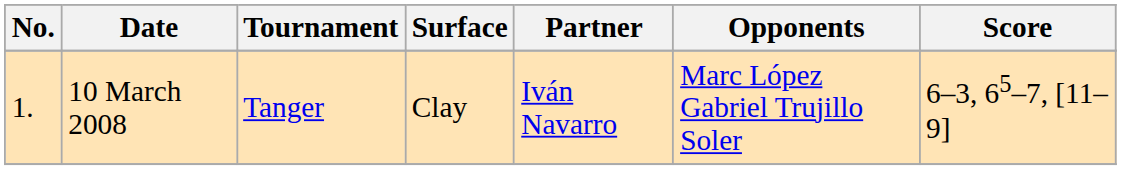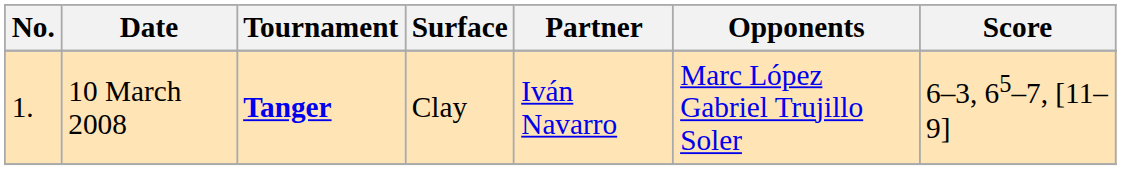(284, 107) normal -> (287, 107) bold
